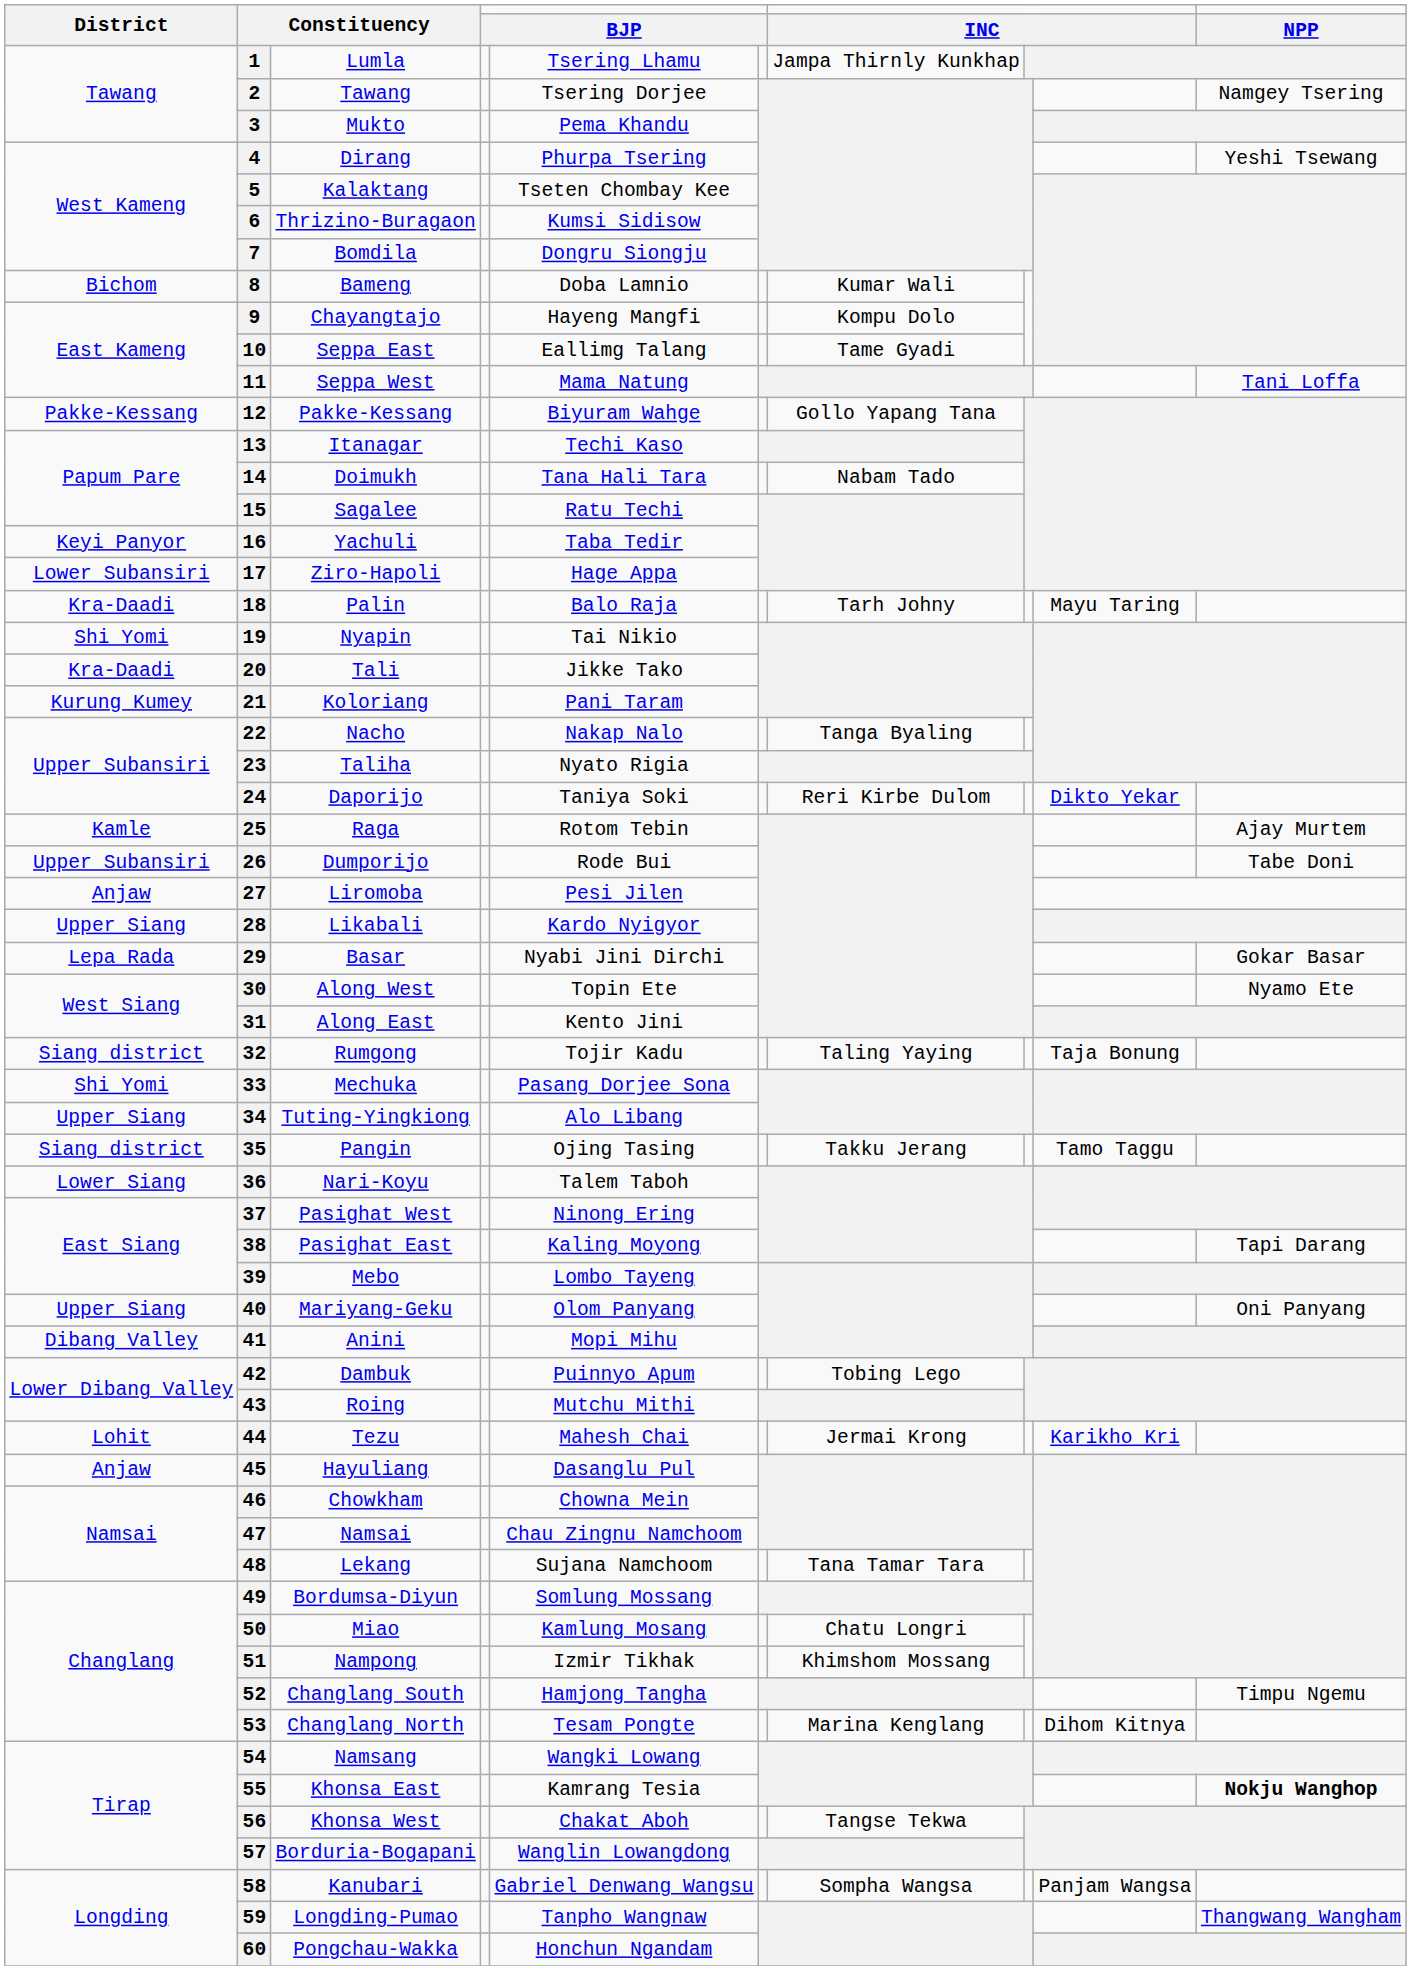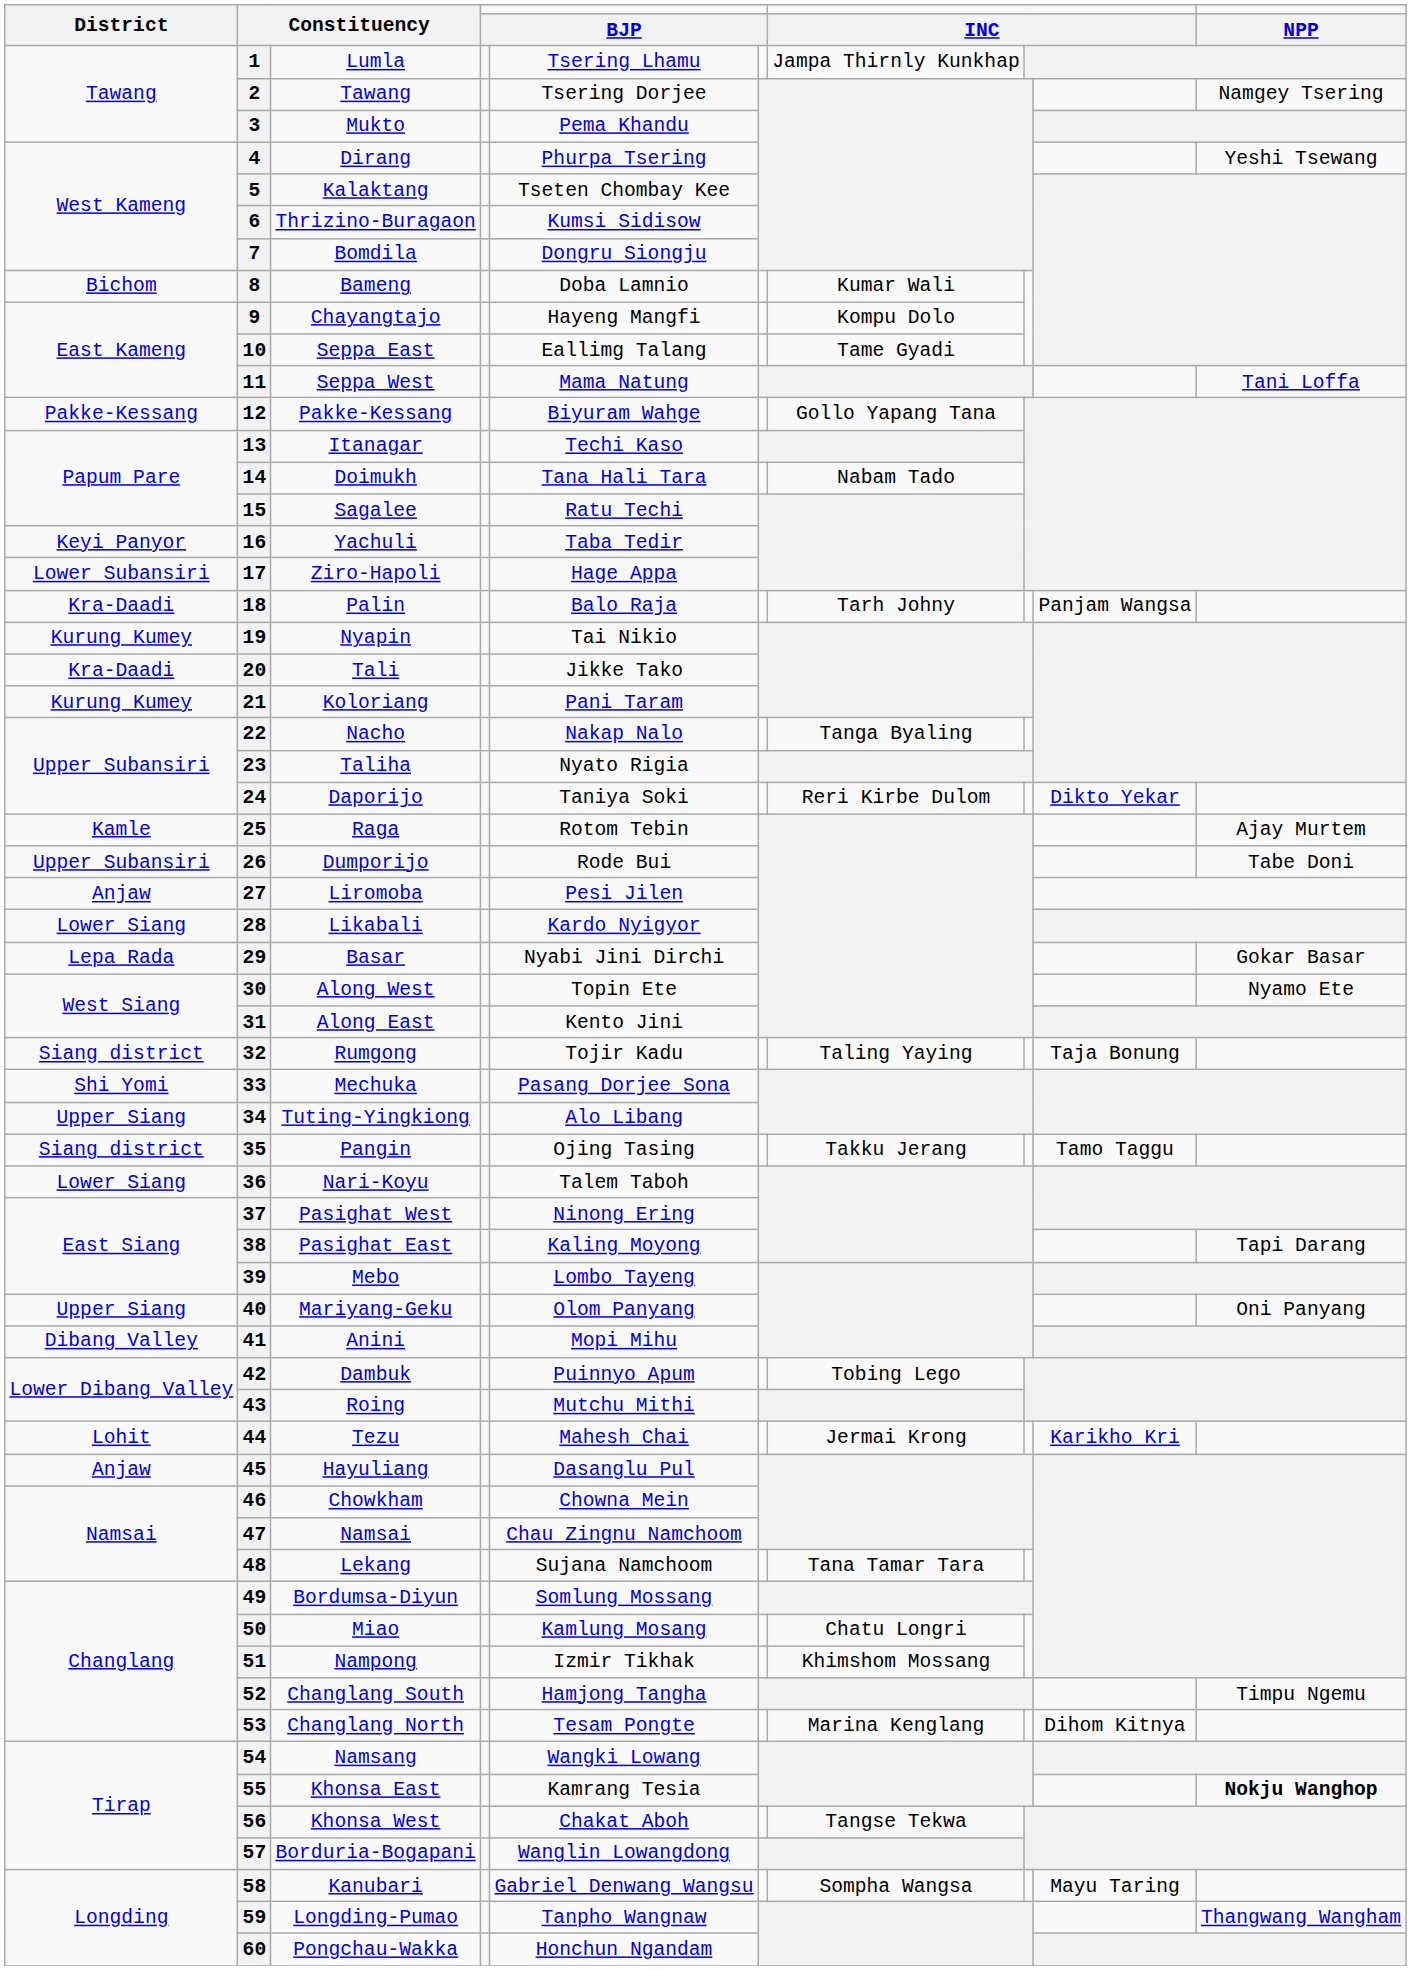(1115, 606) Mayu Taring -> (1115, 606) Panjam Wangsa
(121, 638) Shi Yomi -> (121, 638) Kurung Kumey
(121, 926) Upper Siang -> (121, 926) Lower Siang
(1115, 1886) Panjam Wangsa -> (1115, 1886) Mayu Taring
